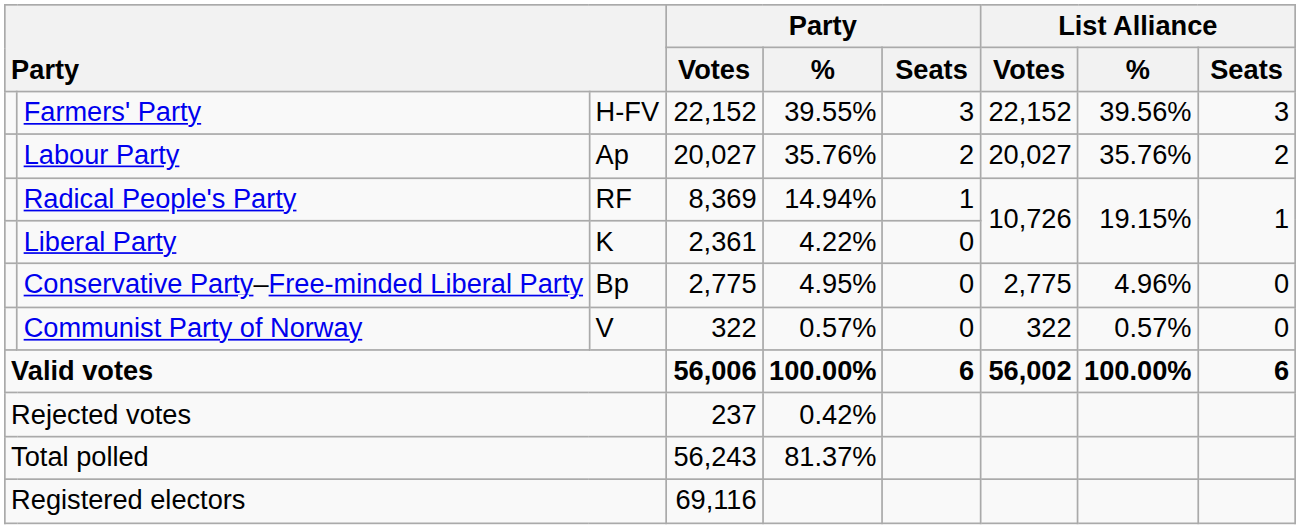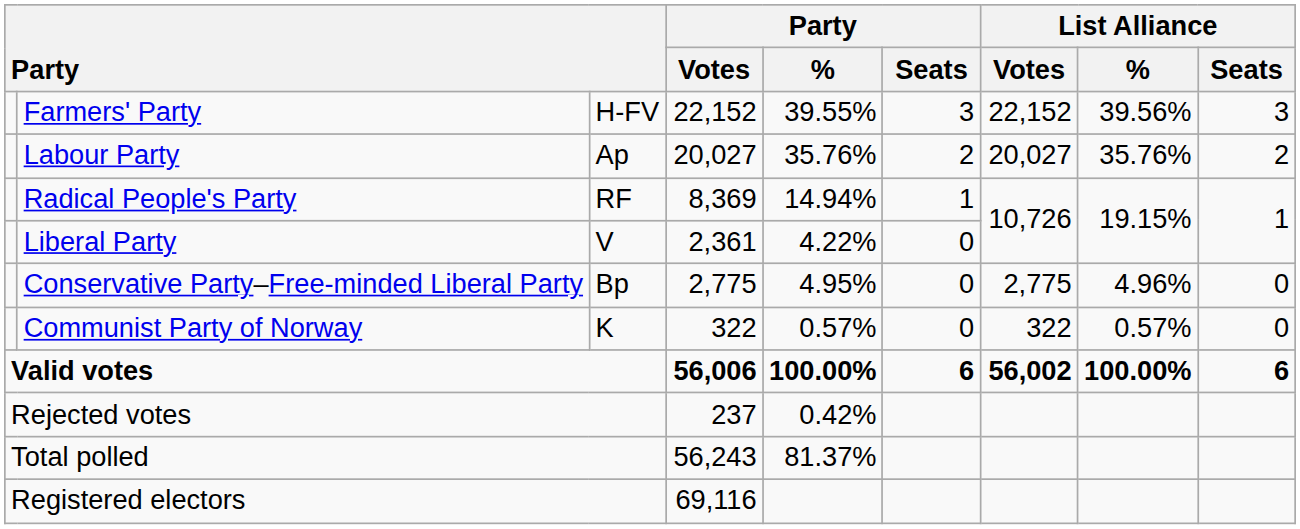(605, 241) K -> (605, 241) V
(605, 328) V -> (605, 328) K
